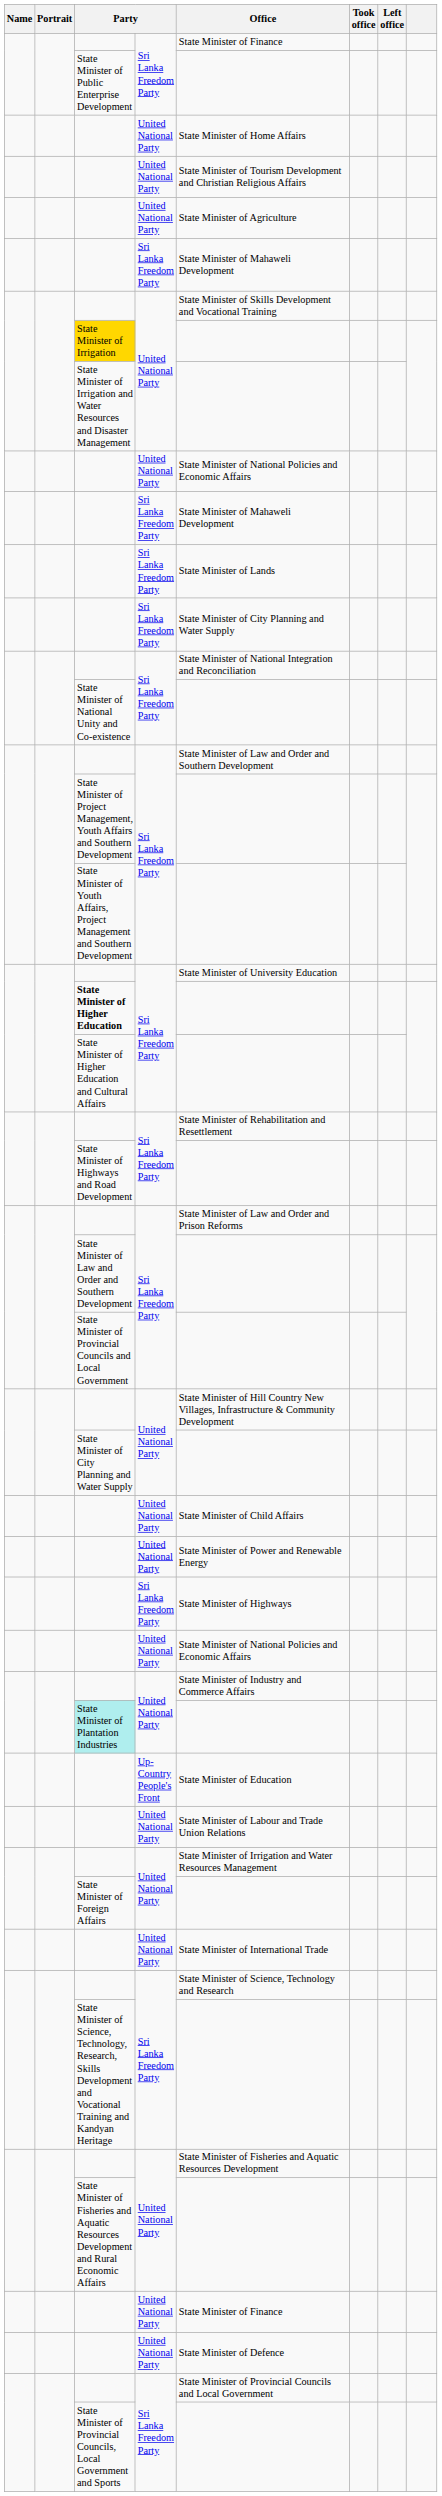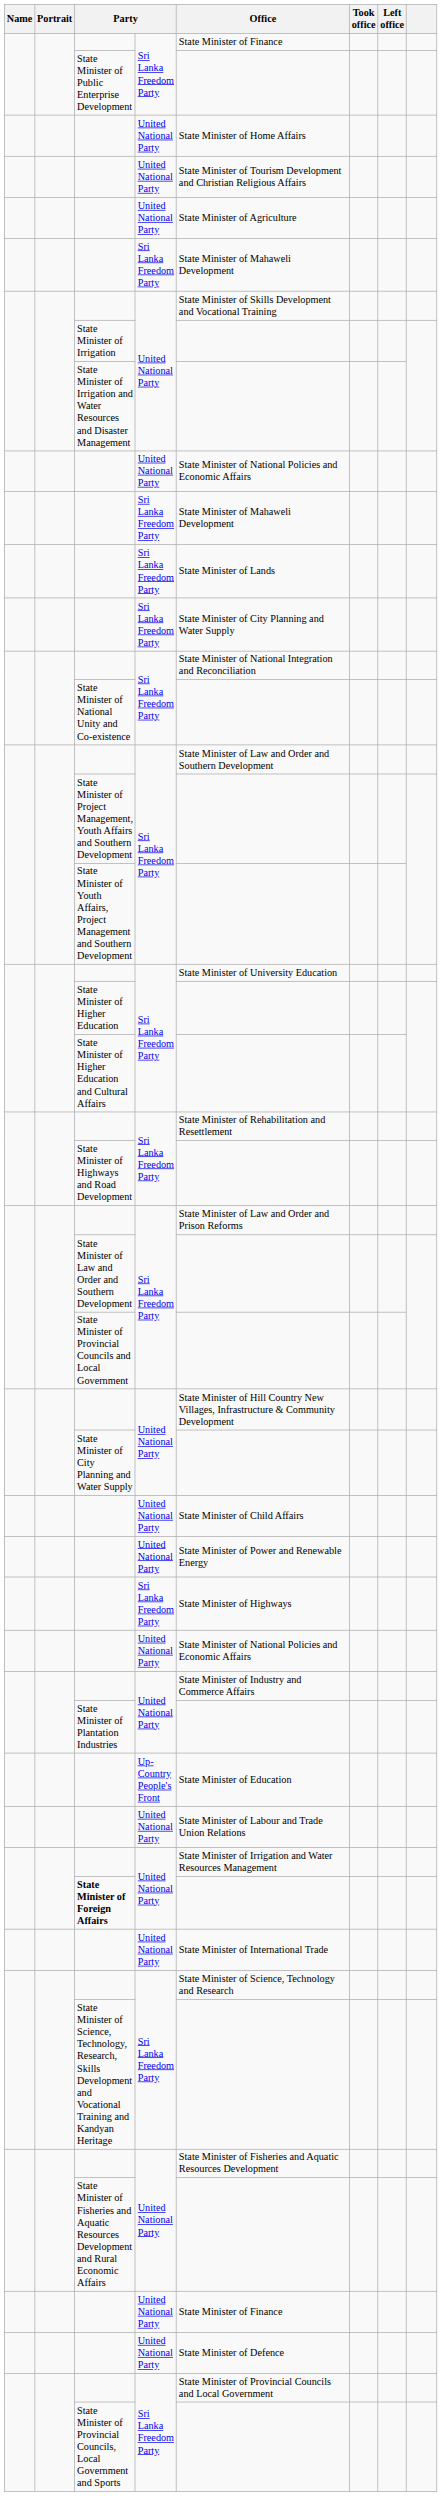(100, 341) gold background -> (100, 341) no background
(101, 1008) bold -> (100, 1008) normal
(100, 1727) paleturquoise background -> (100, 1727) no background
(100, 1903) normal -> (101, 1903) bold
